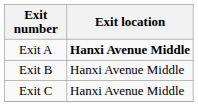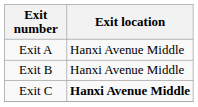(130, 49) bold -> (127, 49) normal
(127, 91) normal -> (130, 91) bold
